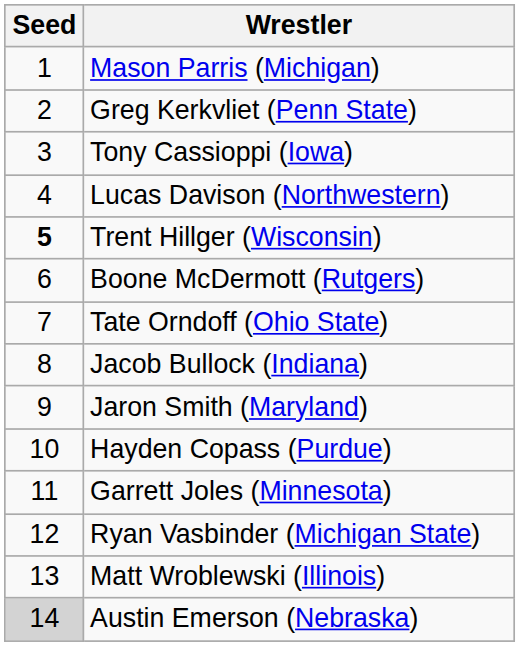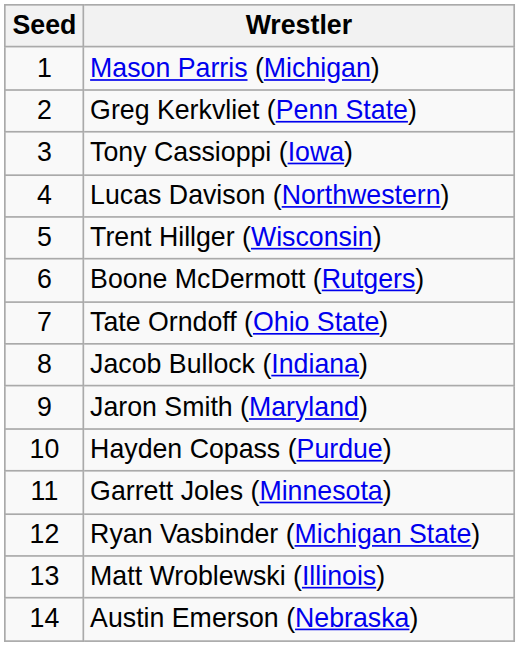(44, 237) bold -> (44, 237) normal
(44, 618) lightgrey background -> (44, 618) no background
